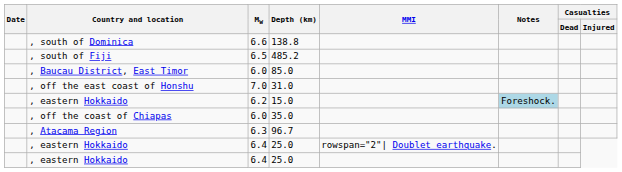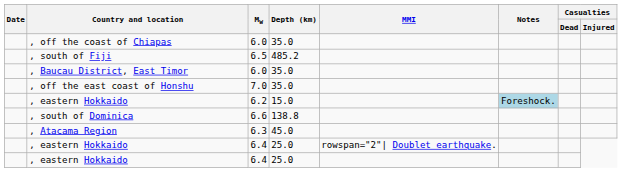rows swapped: (81, 41) <-> (100, 116)
(282, 71) 85.0 -> (282, 71) 35.0
(282, 86) 31.0 -> (282, 86) 35.0
(282, 130) 96.7 -> (282, 130) 45.0
